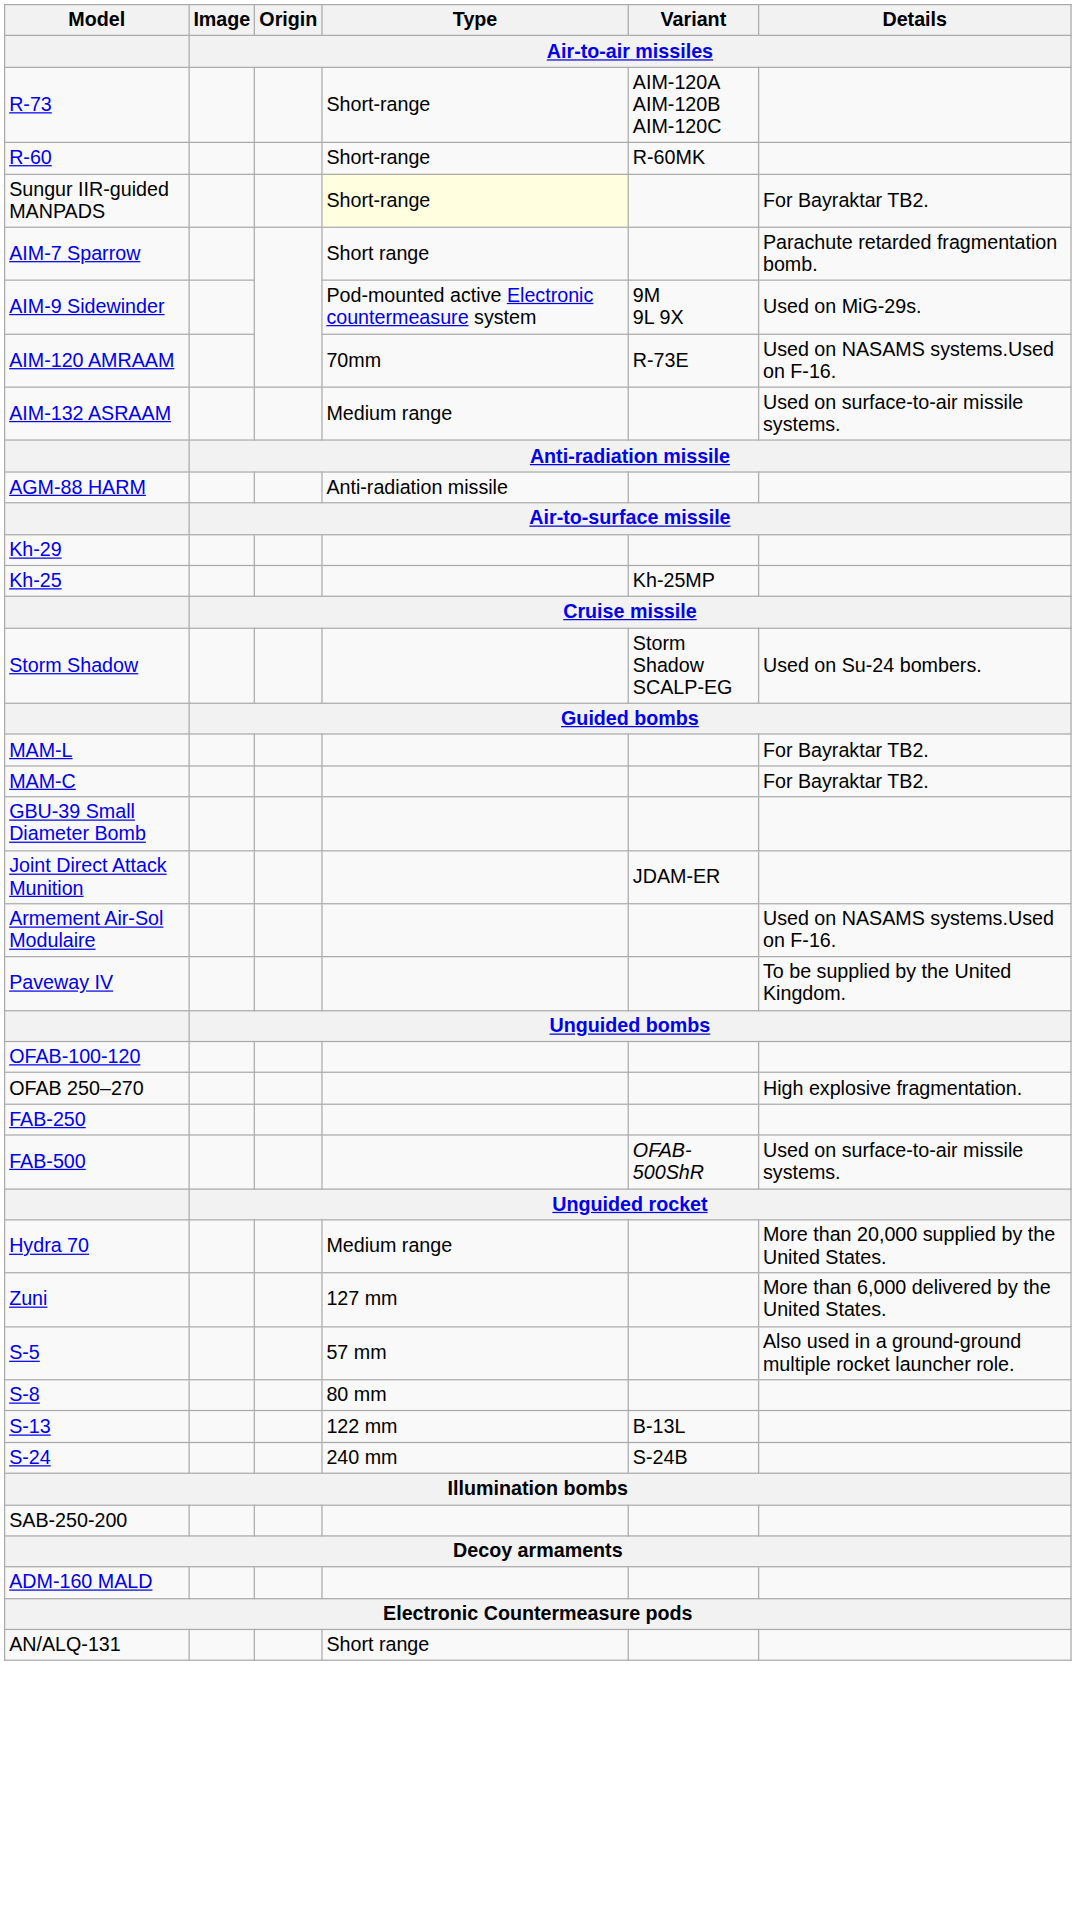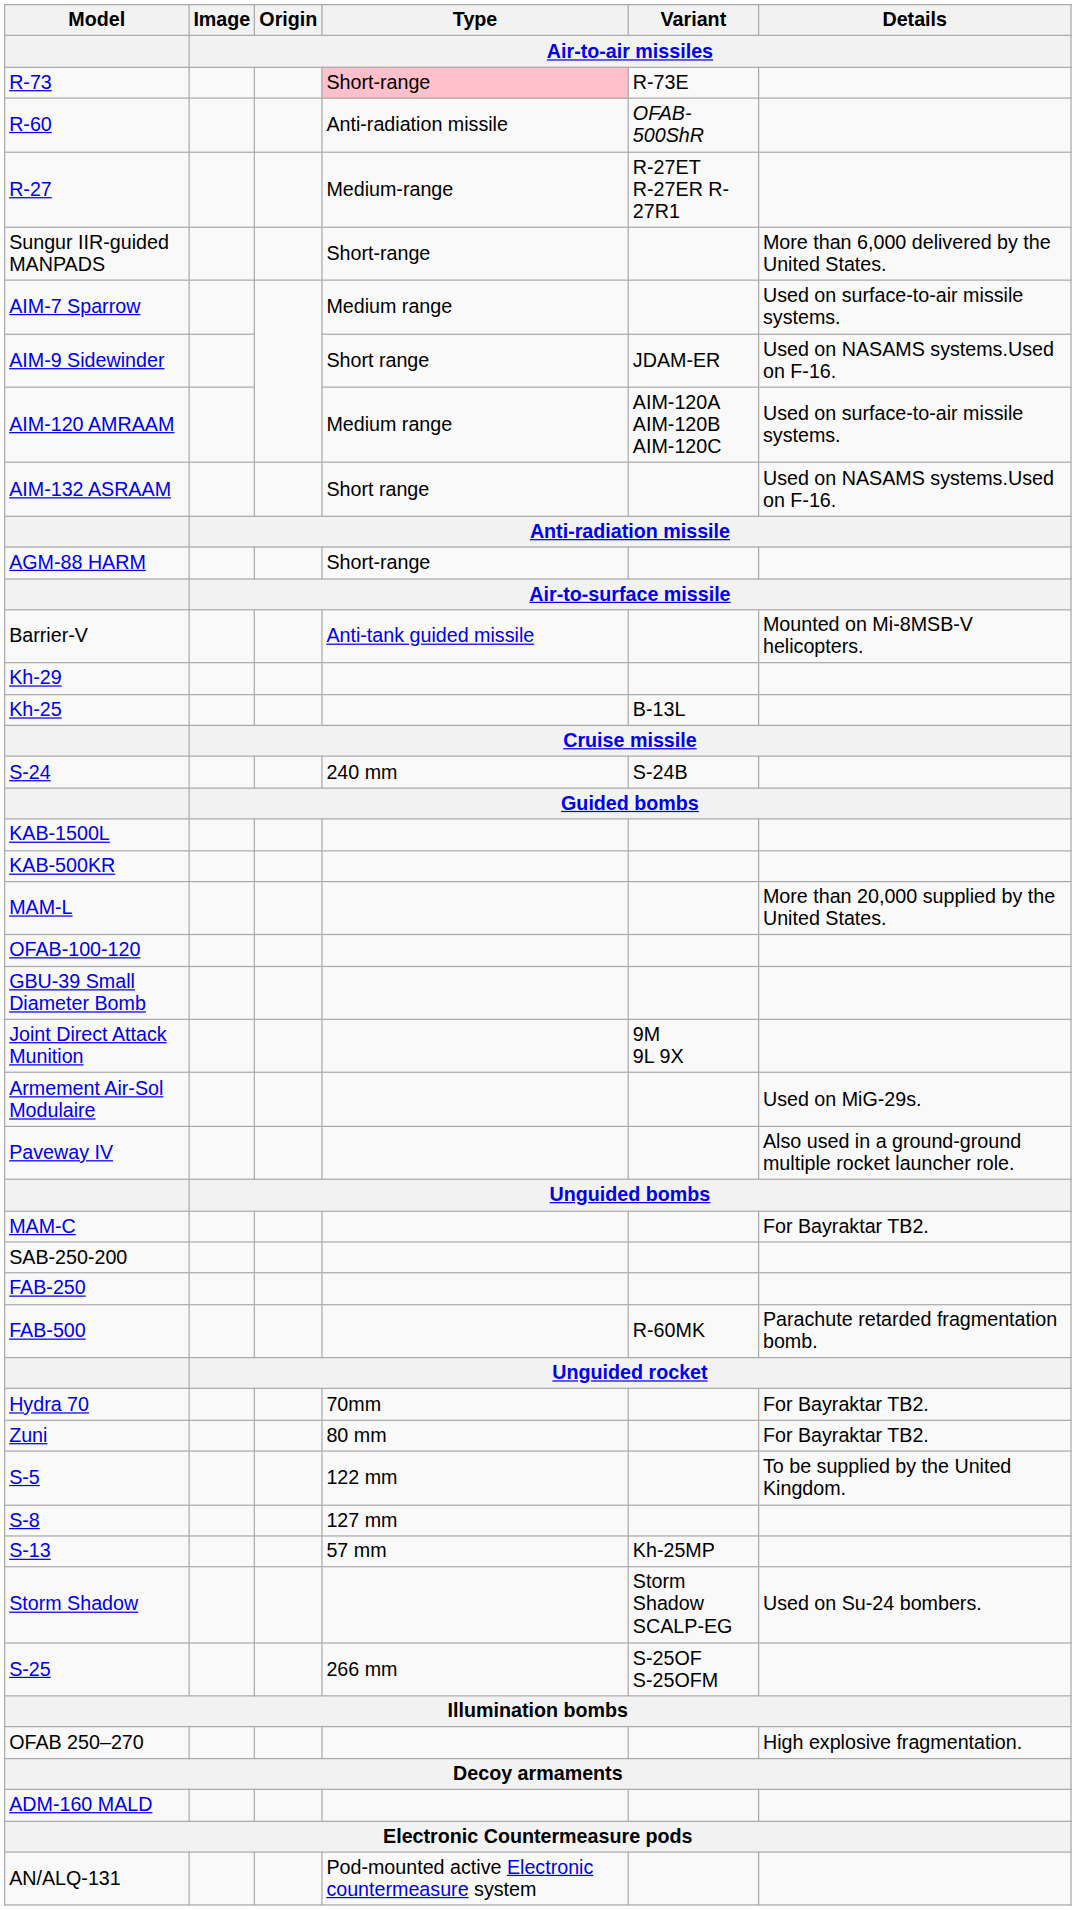(378, 104) no background -> (378, 82) pink background
(677, 104) AIM-120A AIM-120B AIM-120C -> (661, 82) R-73E
(378, 158) Short-range -> (417, 124) Anti-radiation missile
(669, 158) R-60MK -> (668, 124) OFAB-500ShR
+ row: (30, 189)
(378, 200) lightyellow background -> (378, 253) no background
(846, 200) For Bayraktar TB2. -> (907, 253) More than 6,000 delivered by the United States.
(378, 253) Short range -> (389, 307) Medium range
(910, 253) Parachute retarded fragmentation bomb. -> (893, 307) Used on surface-to-air missile systems.
(460, 307) Pod-mounted active Electronic countermeasure system -> (378, 360) Short range
(658, 307) 9M 9L 9X -> (677, 360) JDAM-ER
(842, 307) Used on MiG-29s. -> (908, 360) Used on NASAMS systems.Used on F-16.
(354, 360) 70mm -> (389, 424) Medium range
(661, 360) R-73E -> (677, 424) AIM-120A AIM-120B AIM-120C
(908, 360) Used on NASAMS systems.Used on F-16. -> (893, 424) Used on surface-to-air missile systems.
(389, 413) Medium range -> (378, 489) Short range
(893, 413) Used on surface-to-air missile systems. -> (908, 489) Used on NASAMS systems.Used on F-16.
(417, 487) Anti-radiation missile -> (378, 562) Short-range
+ row: (49, 636)
(674, 580) Kh-25MP -> (659, 709) B-13L
rows swapped: (74, 665) <-> (30, 1457)
+ row: (59, 834)
+ row: (62, 865)
(846, 749) For Bayraktar TB2. -> (909, 908) More than 20,000 supplied by the United States.
rows swapped: (42, 781) <-> (75, 1056)
(677, 876) JDAM-ER -> (658, 1045) 9M 9L 9X
(908, 930) Used on NASAMS systems.Used on F-16. -> (842, 1099) Used on MiG-29s.
(887, 983) To be supplied by the United Kingdom. -> (892, 1152) Also used in a ground-ground multiple rocket launcher role.
rows swapped: (76, 1088) <-> (68, 1520)
(668, 1161) OFAB-500ShR -> (669, 1330) R-60MK
(893, 1161) Used on surface-to-air missile systems. -> (910, 1330) Parachute retarded fragmentation bomb.
(389, 1246) Medium range -> (354, 1404) 70mm
(909, 1246) More than 20,000 supplied by the United States. -> (846, 1404) For Bayraktar TB2.
(362, 1299) 127 mm -> (356, 1435) 80 mm
(907, 1299) More than 6,000 delivered by the United States. -> (846, 1435) For Bayraktar TB2.
(356, 1352) 57 mm -> (362, 1477) 122 mm
(892, 1352) Also used in a ground-ground multiple rocket launcher role. -> (887, 1477) To be supplied by the United Kingdom.
(356, 1395) 80 mm -> (362, 1520) 127 mm
(362, 1426) 122 mm -> (356, 1551) 57 mm
(659, 1426) B-13L -> (674, 1551) Kh-25MP
+ row: (30, 1669)
(378, 1644) Short range -> (460, 1878) Pod-mounted active Electronic countermeasure system
